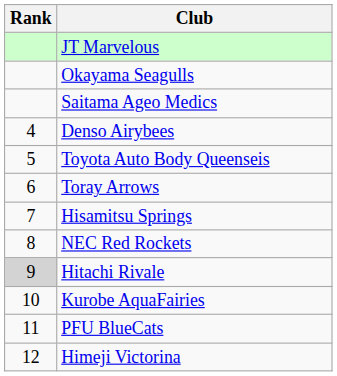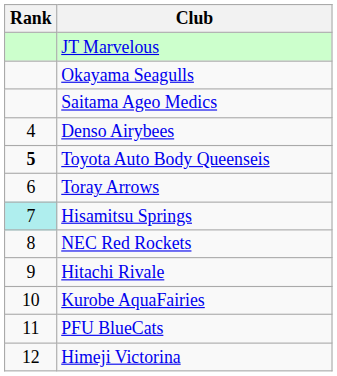(31, 159) normal -> (31, 159) bold
(31, 215) no background -> (31, 215) paleturquoise background
(31, 272) lightgrey background -> (31, 272) no background
